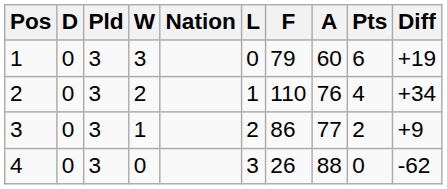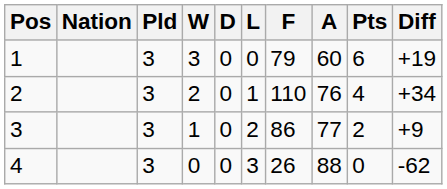columns swapped: (201, 22) <-> (70, 22)
